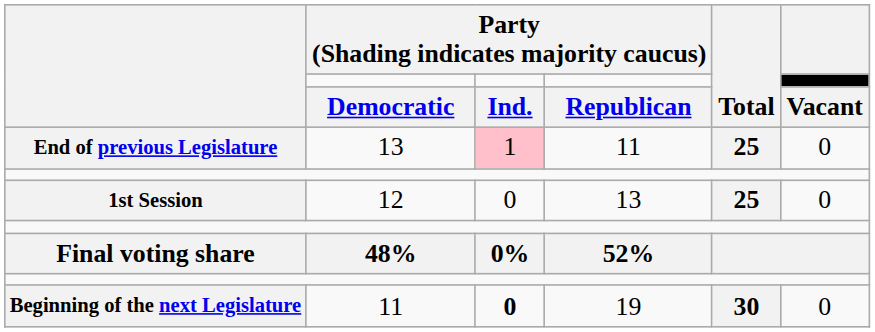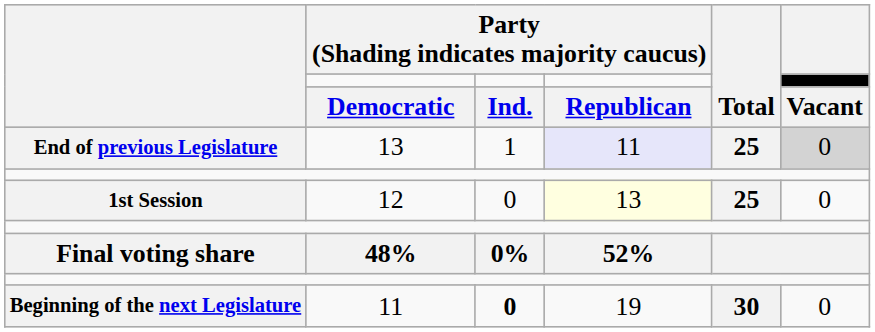(510, 147) pink background -> (510, 147) no background
(628, 147) no background -> (628, 147) lavender background
(825, 147) no background -> (825, 147) lightgrey background
(628, 200) no background -> (628, 200) lightyellow background
